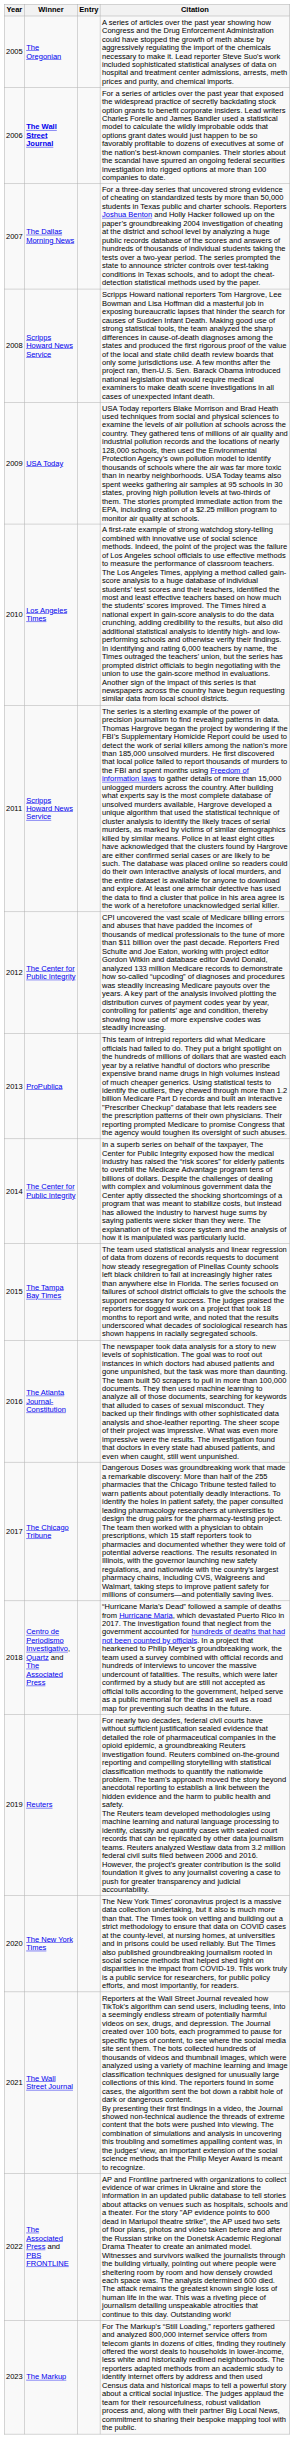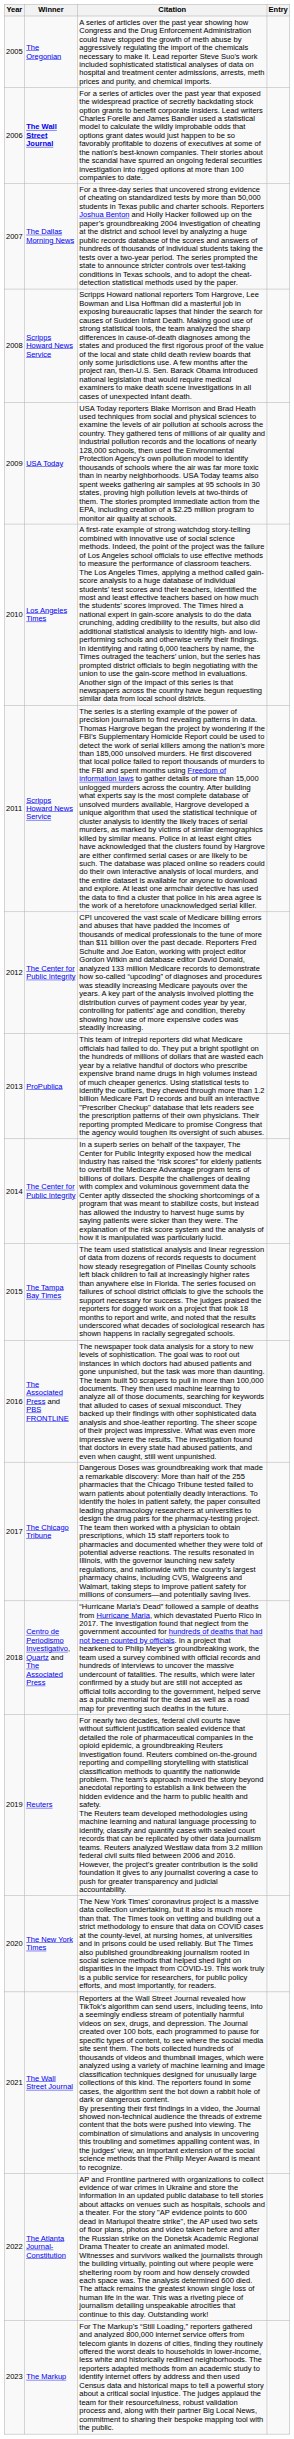columns swapped: (89, 10) <-> (195, 10)
(46, 1401) The Atlanta Journal-Constitution -> (47, 1401) The Associated Press and PBS FRONTLINE
(47, 2247) The Associated Press and PBS FRONTLINE -> (46, 2247) The Atlanta Journal-Constitution
